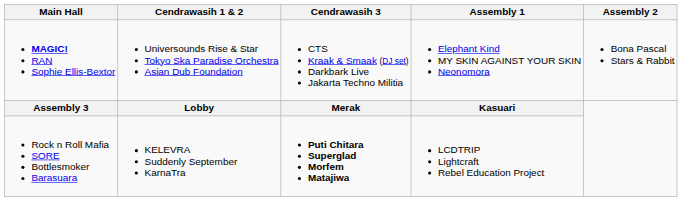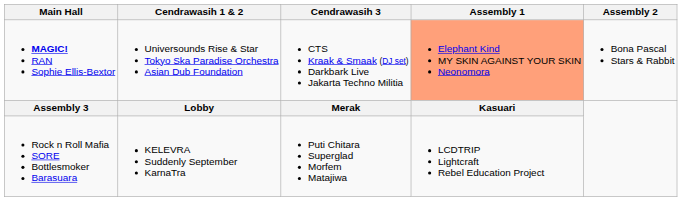(497, 60) no background -> (497, 60) lightsalmon background
(346, 162) bold -> (346, 162) normal
